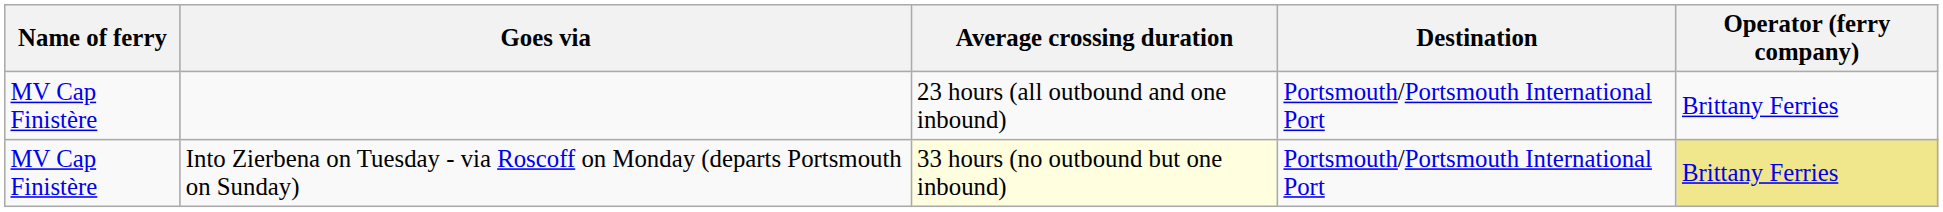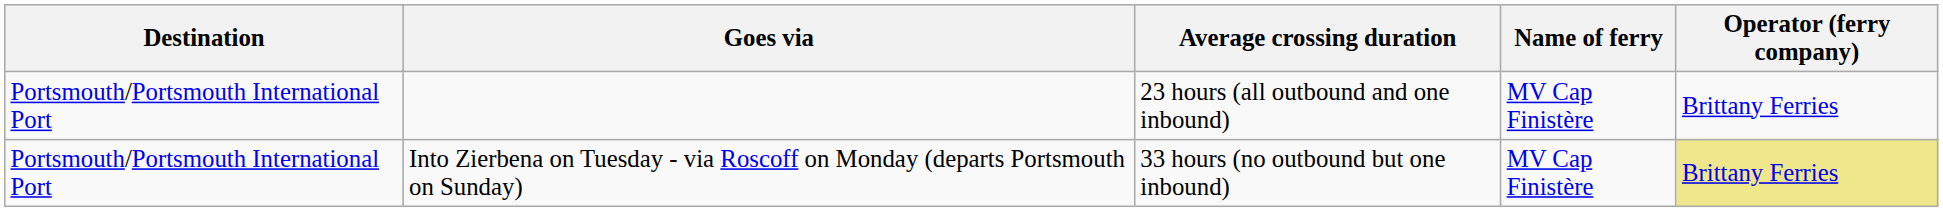columns swapped: (1477, 38) <-> (92, 38)
(1070, 172) lightyellow background -> (1293, 172) no background
